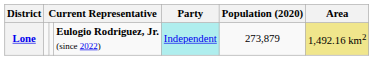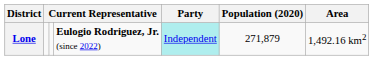(262, 39) 273,879 -> (262, 39) 271,879
(337, 39) khaki background -> (337, 39) no background
